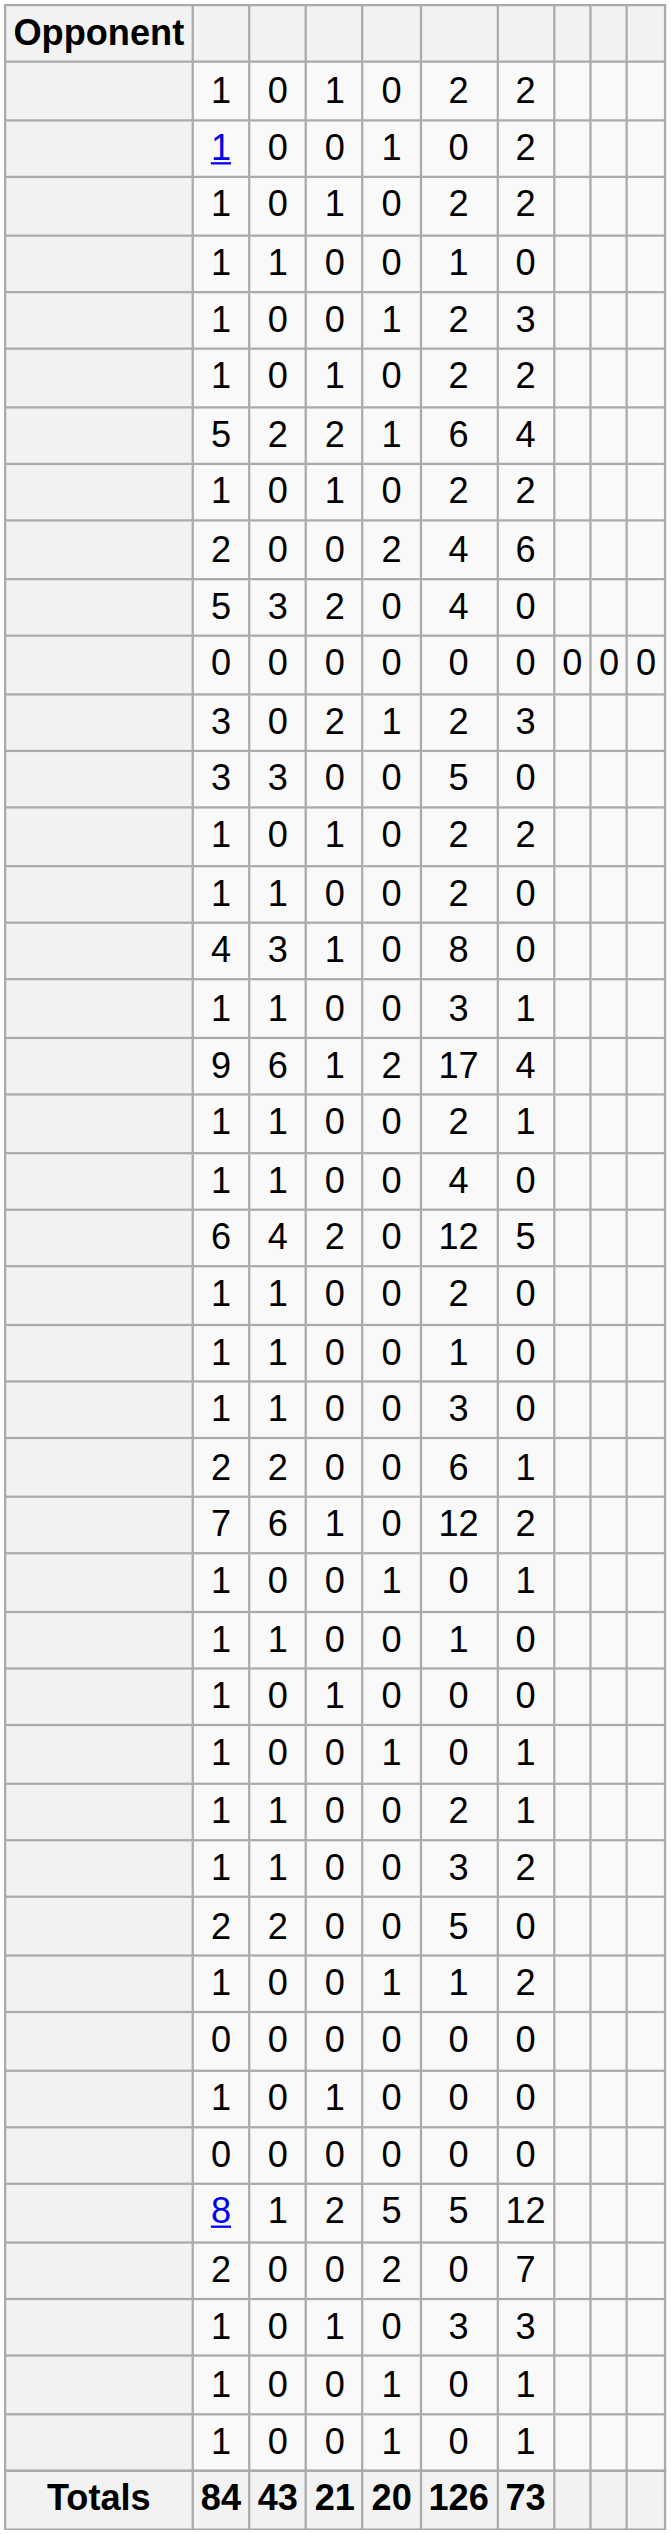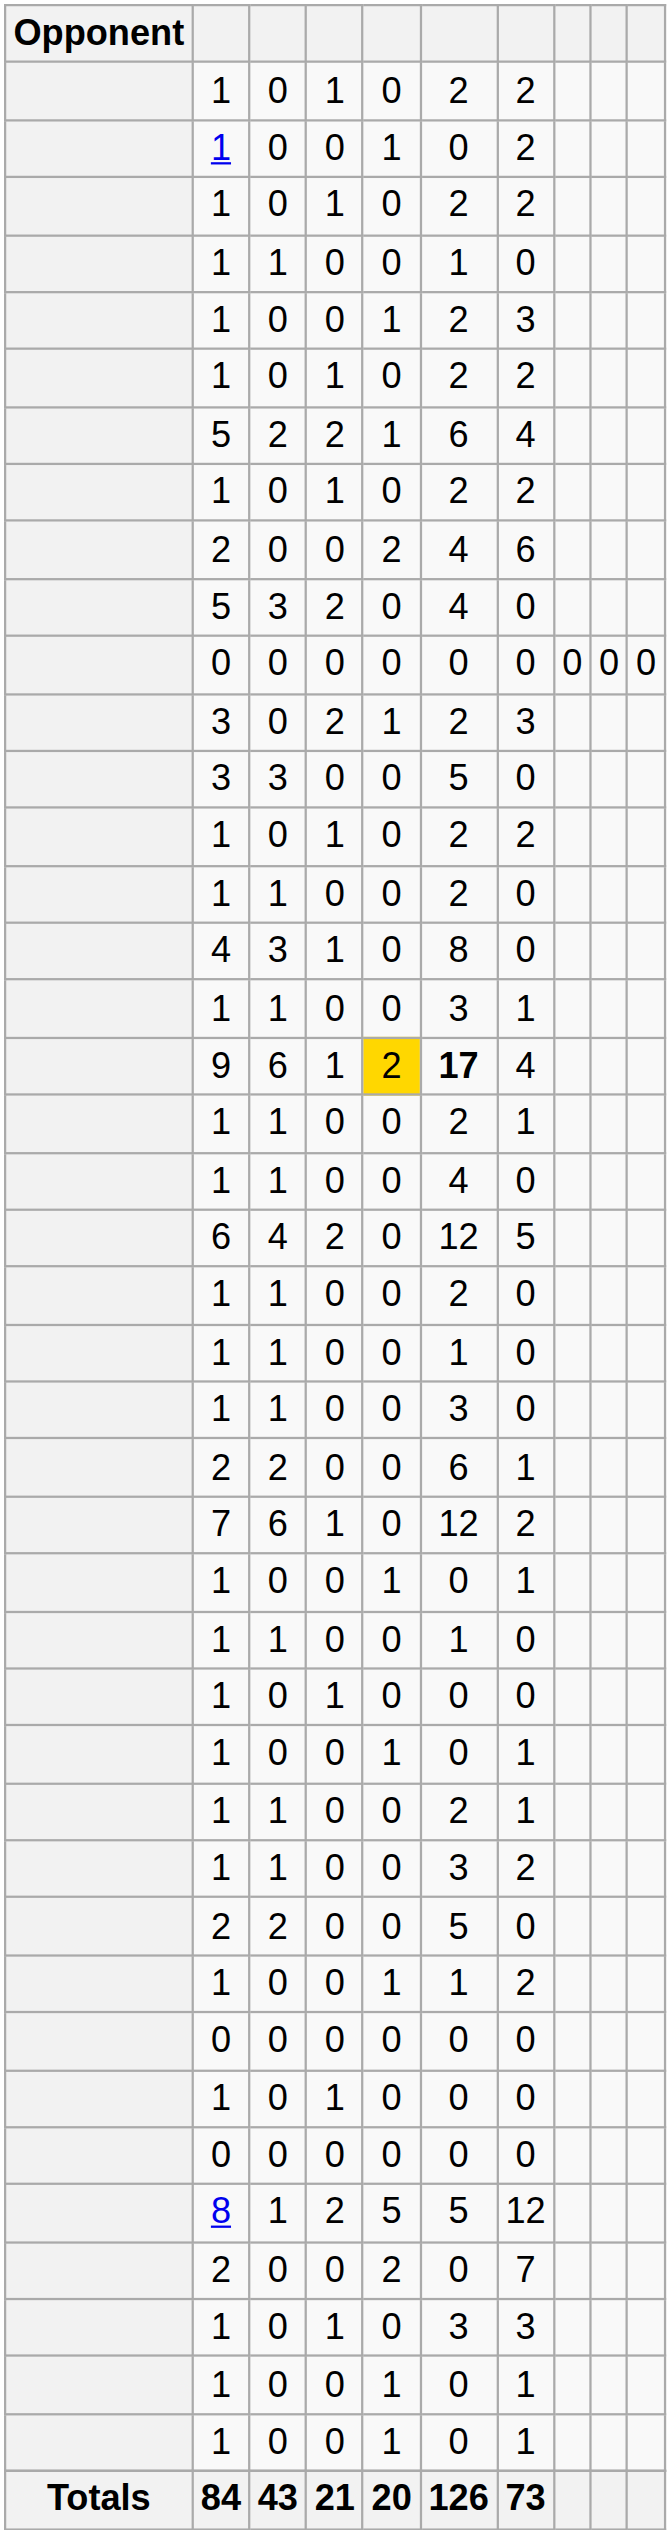(392, 1065) no background -> (392, 1065) gold background
(459, 1065) normal -> (459, 1065) bold
